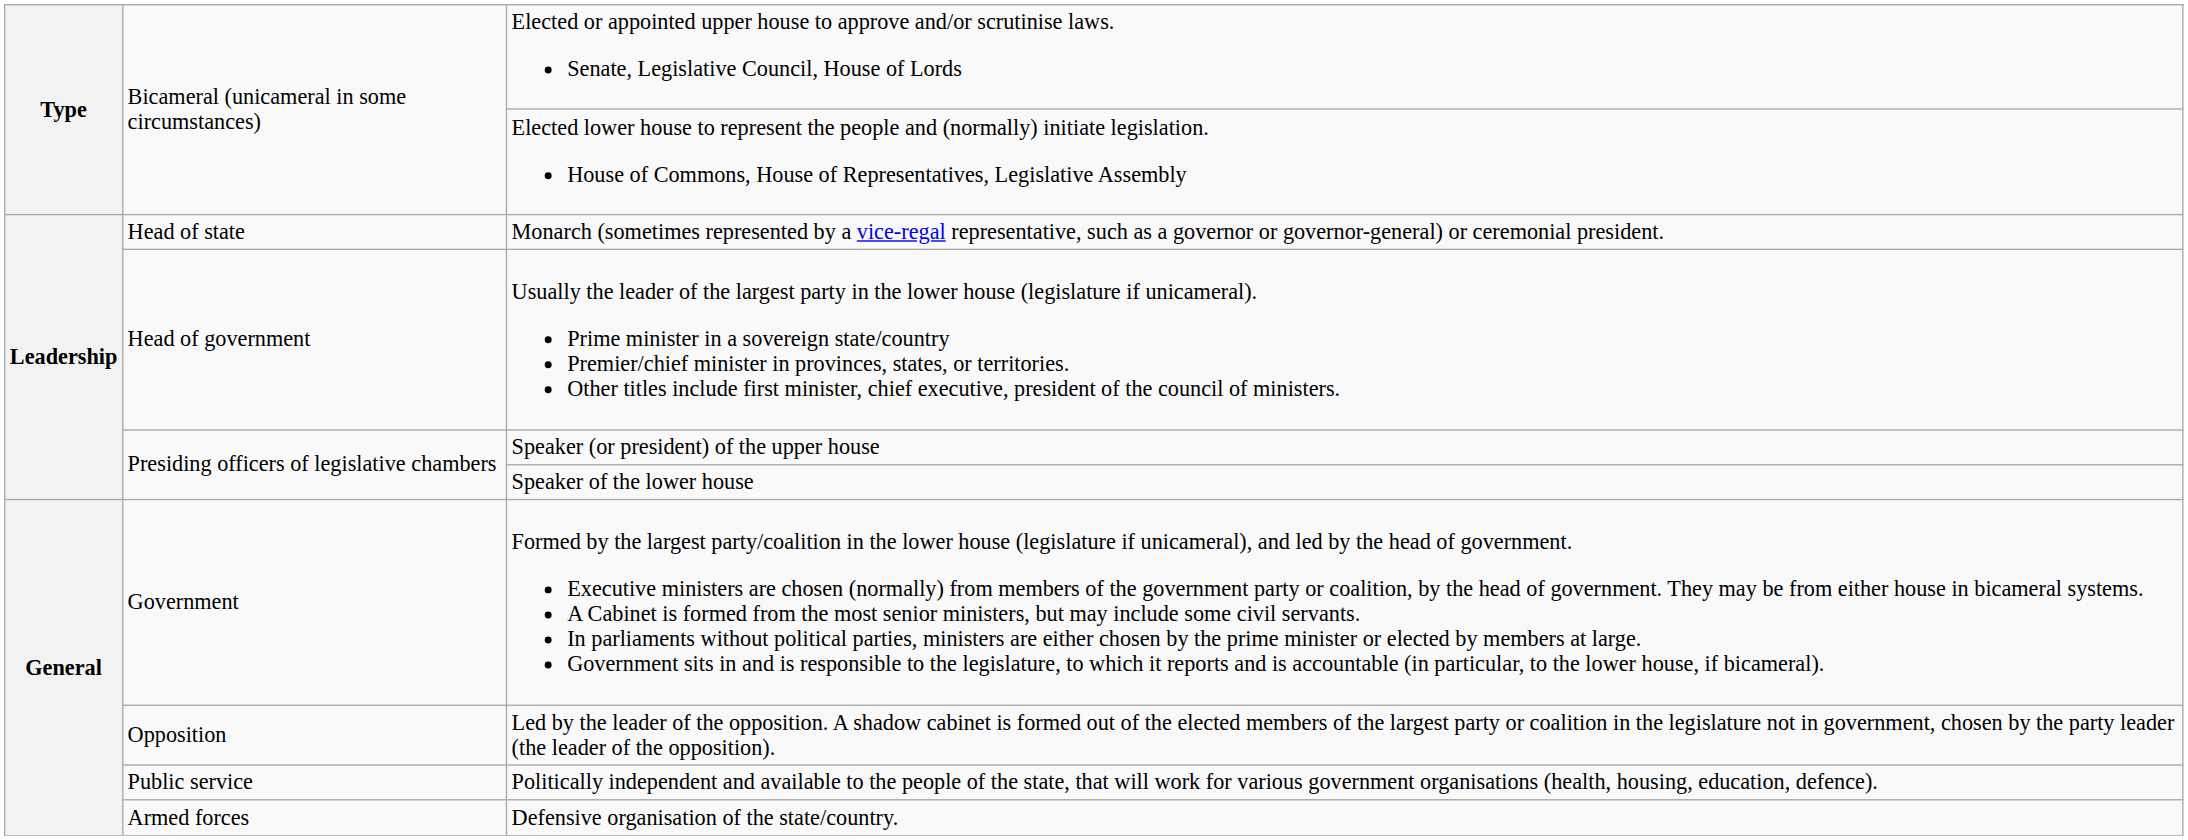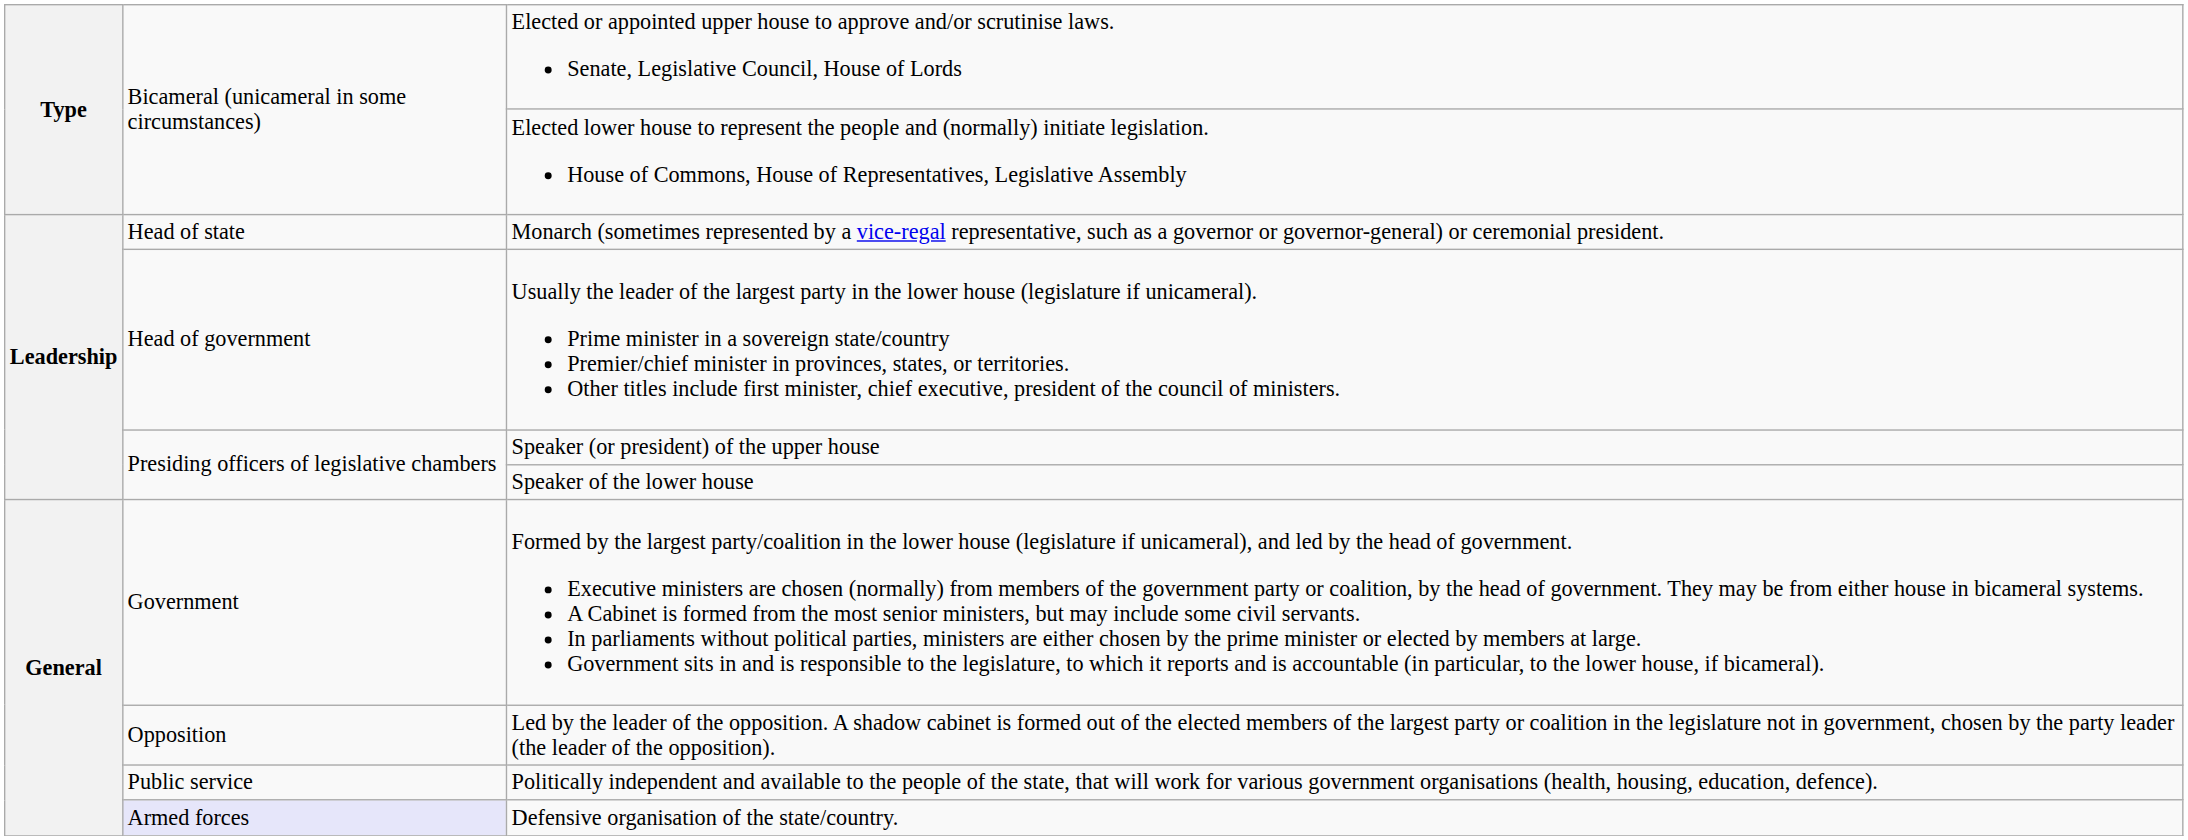(188, 817) no background -> (188, 817) lavender background
